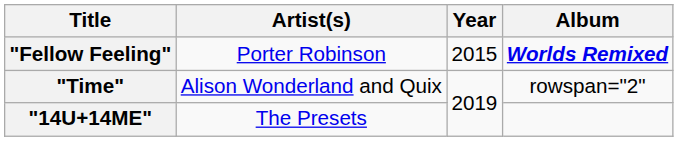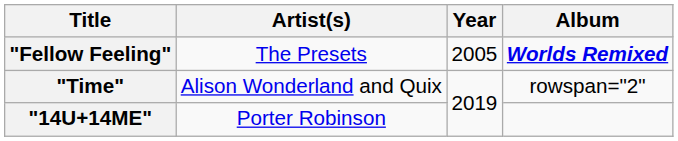(311, 53) Porter Robinson -> (311, 53) The Presets
(474, 53) 2015 -> (474, 53) 2005
(311, 119) The Presets -> (311, 119) Porter Robinson
